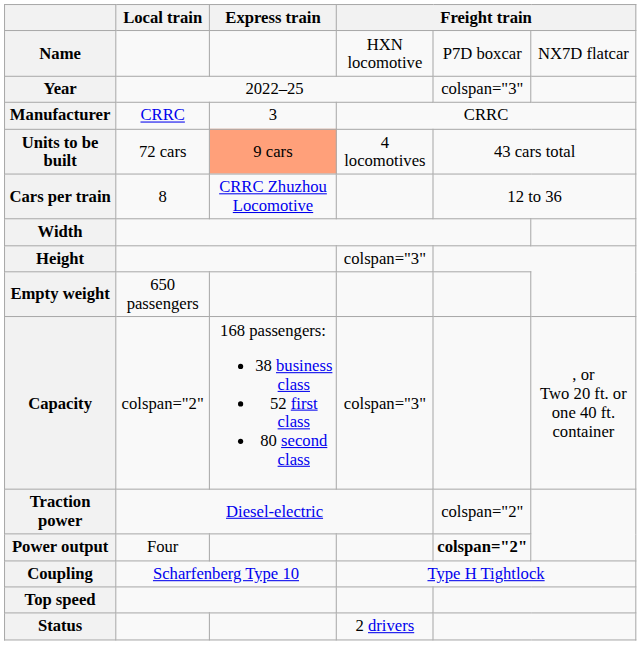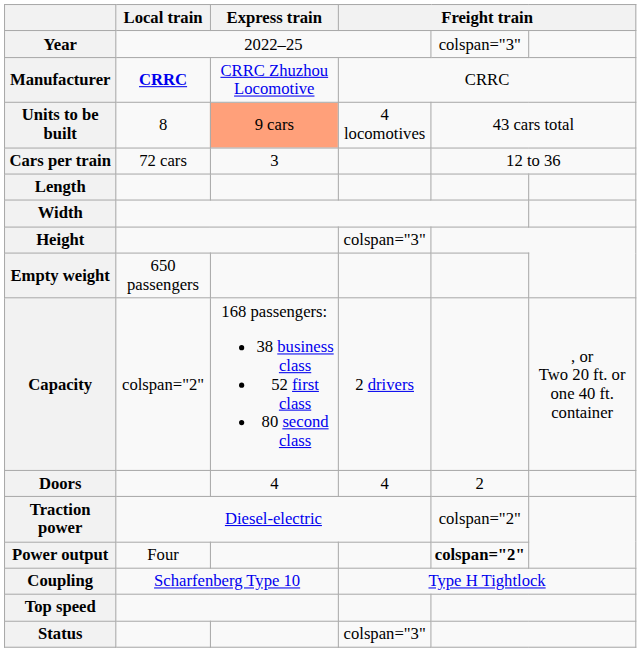- row: (60, 53)
(163, 115) normal -> (163, 79) bold
(273, 115) 3 -> (274, 79) CRRC Zhuzhou Locomotive
(163, 151) 72 cars -> (163, 124) 8
(163, 196) 8 -> (163, 160) 72 cars
(273, 196) CRRC Zhuzhou Locomotive -> (274, 160) 3
+ row: (60, 187)
(385, 402) colspan="3" -> (385, 384) 2 drivers
+ row: (60, 483)
(385, 626) 2 drivers -> (385, 634) colspan="3"
